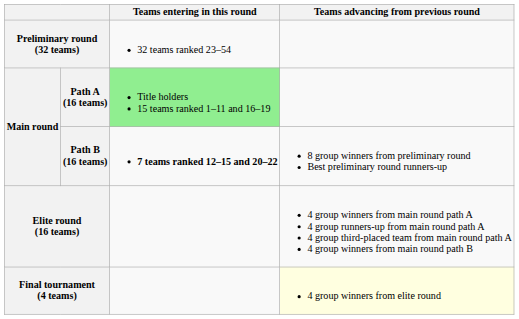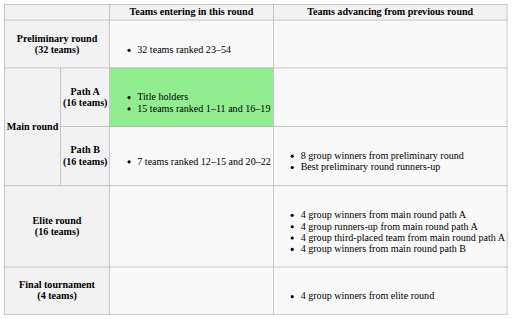(195, 162) bold -> (191, 162) normal
(397, 296) lightyellow background -> (390, 296) no background
